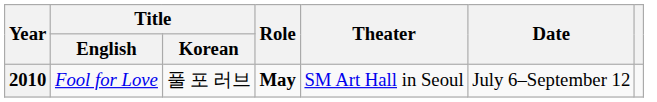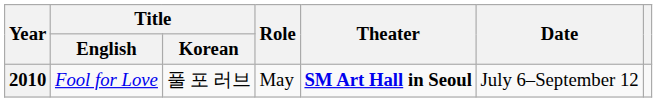(278, 80) bold -> (277, 80) normal
(384, 80) normal -> (388, 80) bold
